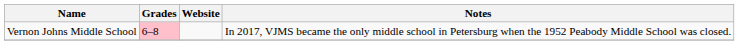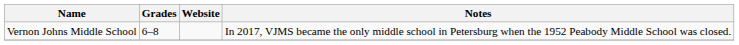(150, 31) pink background -> (150, 31) no background
